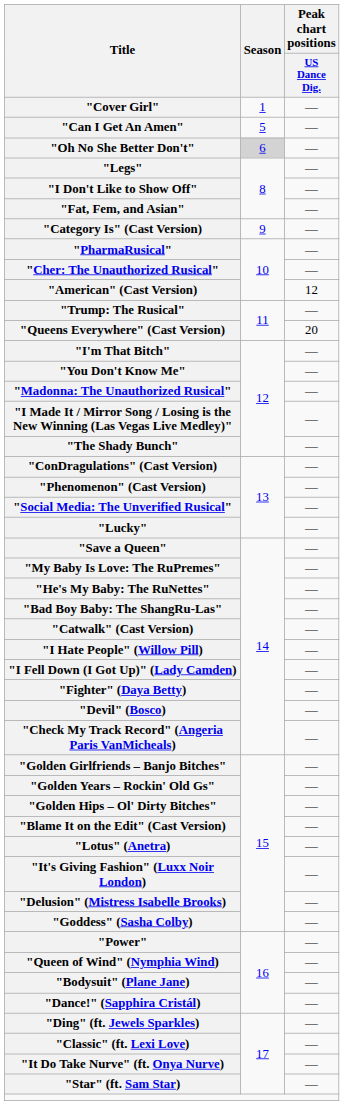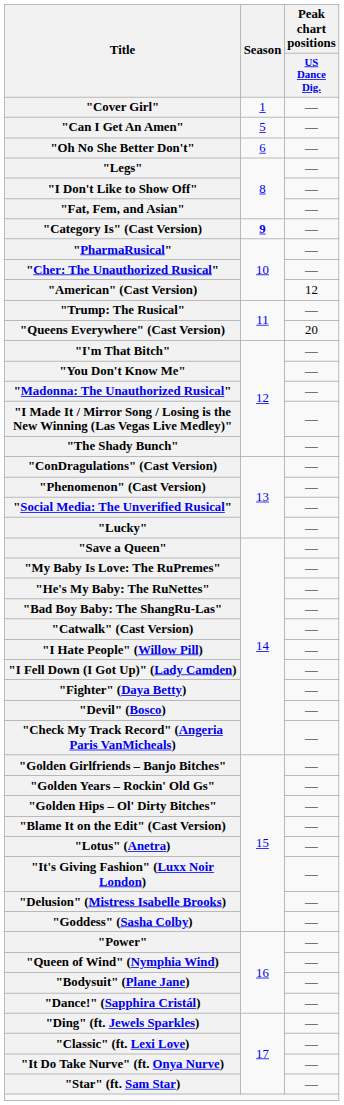(262, 147) lightgrey background -> (262, 147) no background
(262, 229) normal -> (262, 229) bold
